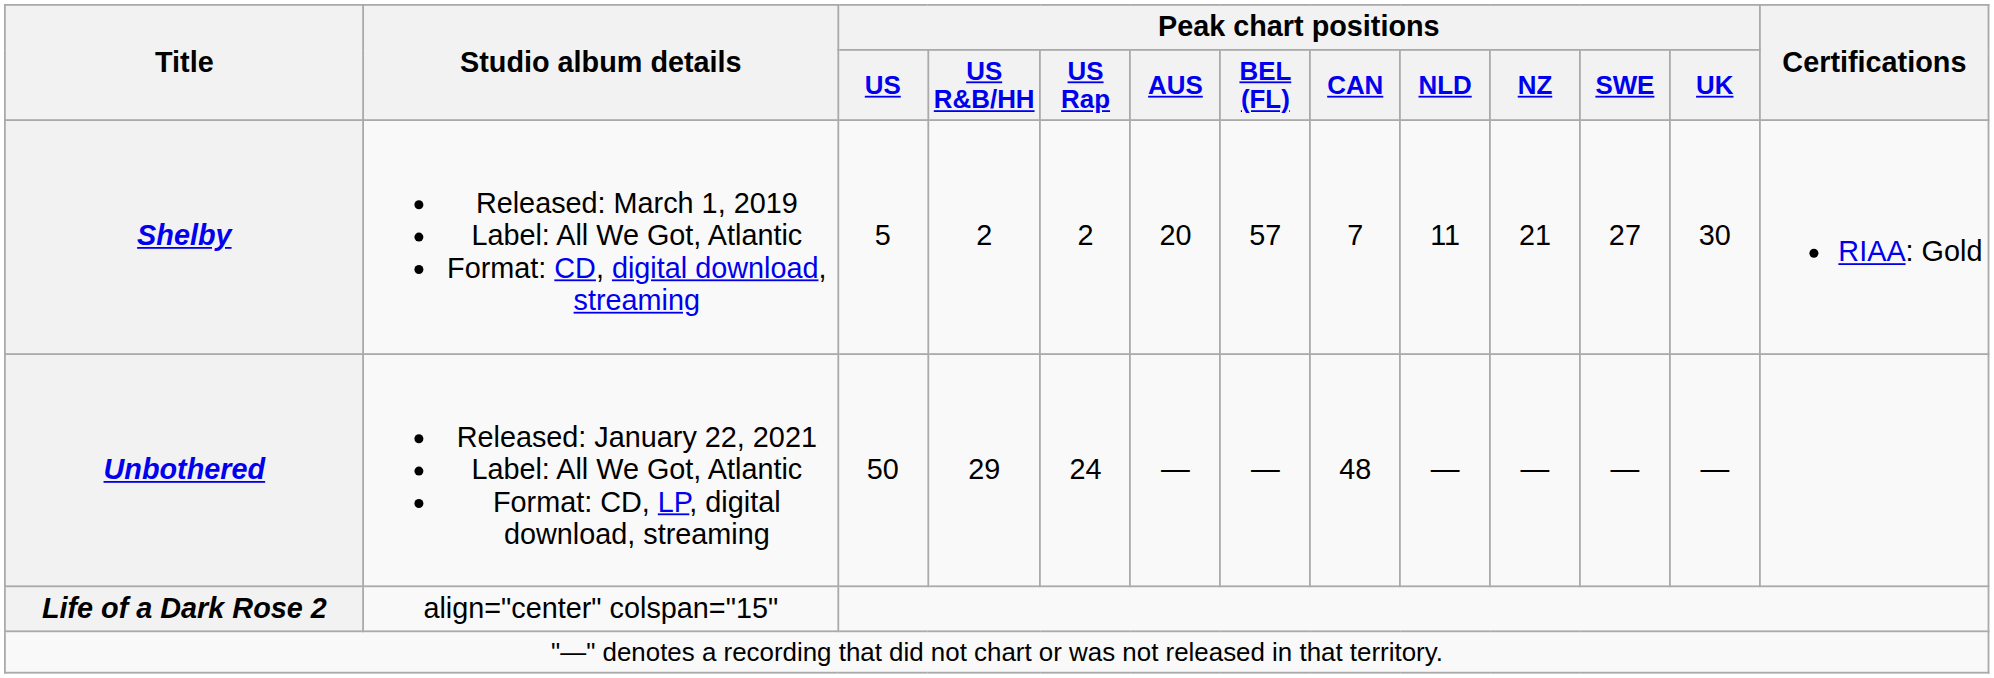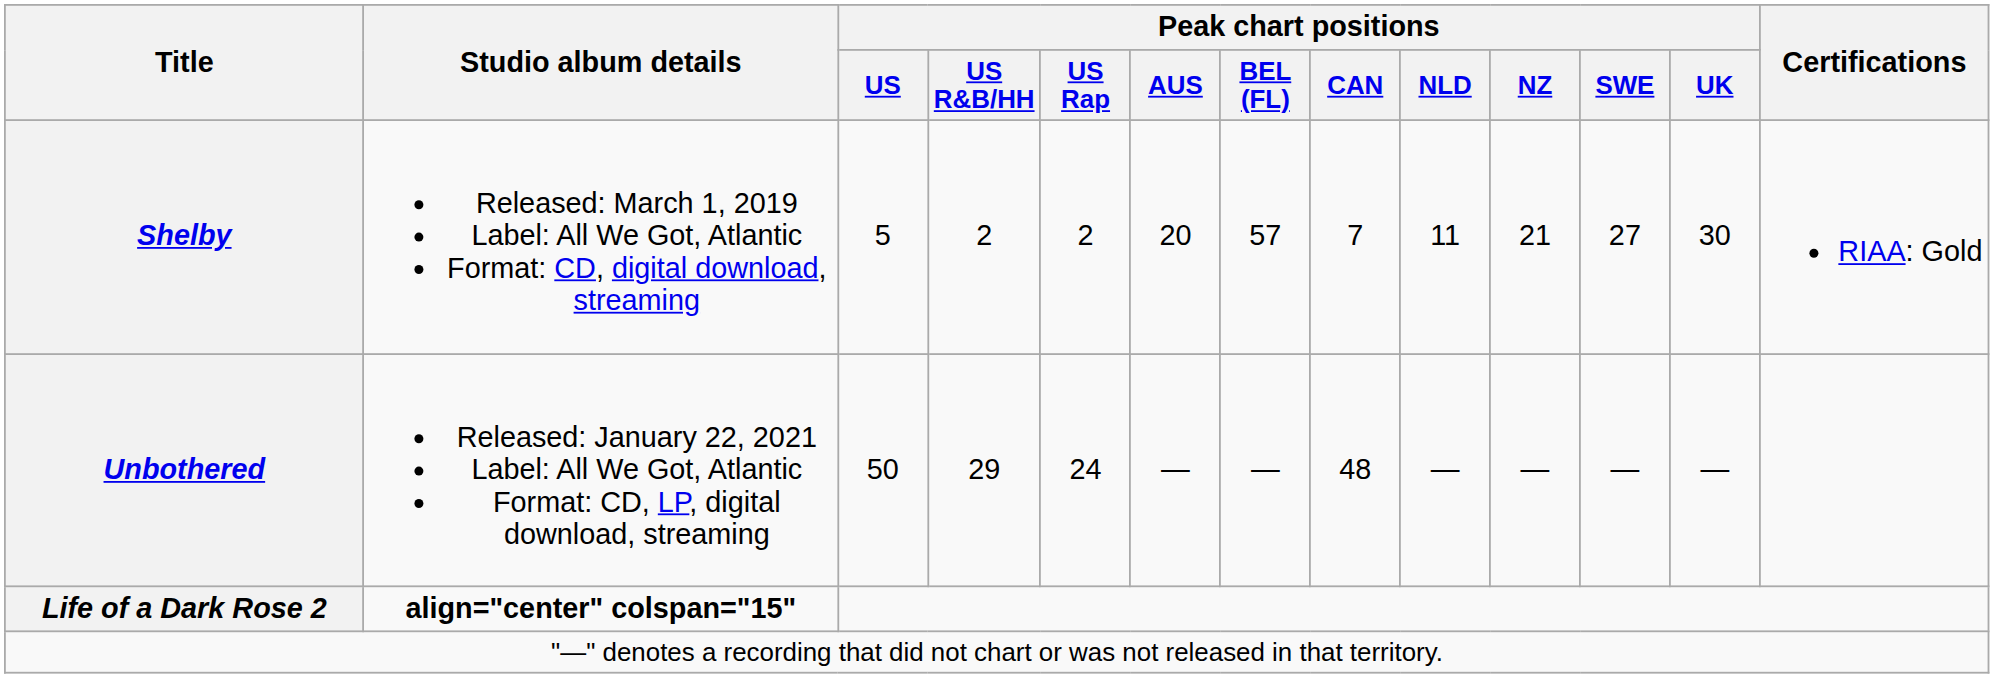(601, 608) normal -> (601, 608) bold
